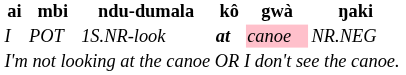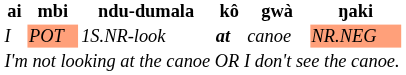(46, 36) no background -> (46, 36) lightsalmon background
(269, 36) pink background -> (269, 36) no background
(344, 36) no background -> (344, 36) lightsalmon background
